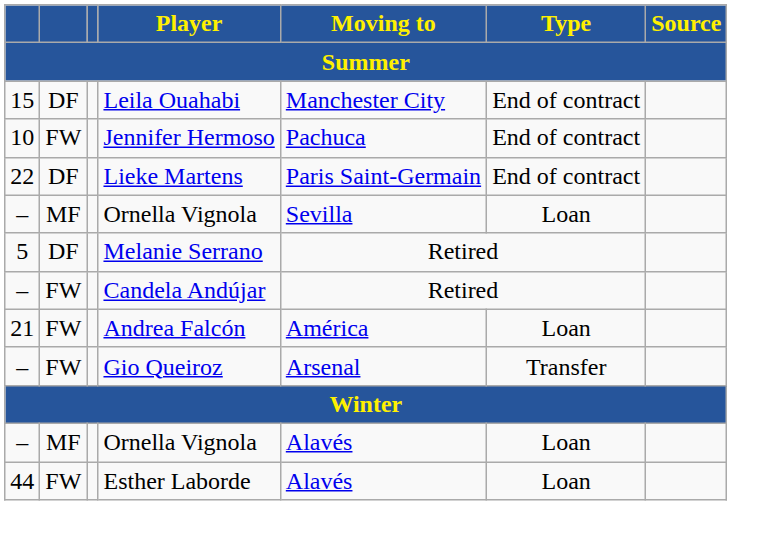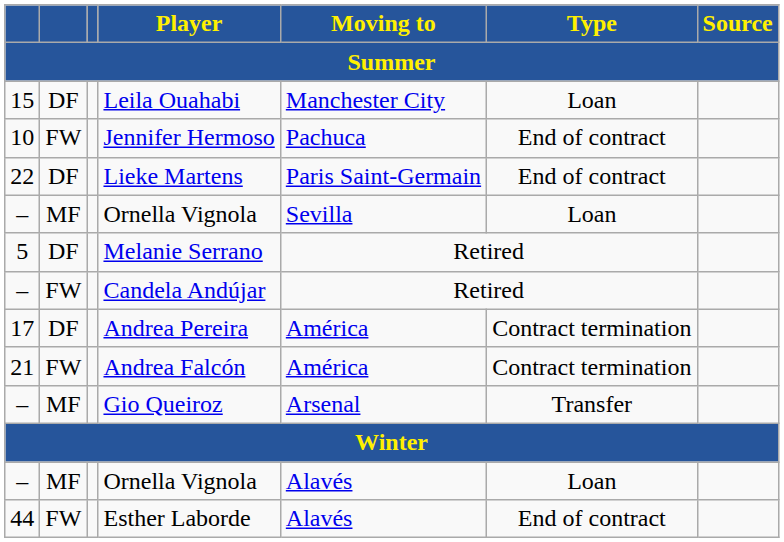(566, 99) End of contract -> (592, 99) Loan
+ row: (22, 328)
(566, 328) Loan -> (592, 366) Contract termination
(63, 366) FW -> (63, 404) MF
(566, 480) Loan -> (592, 518) End of contract
